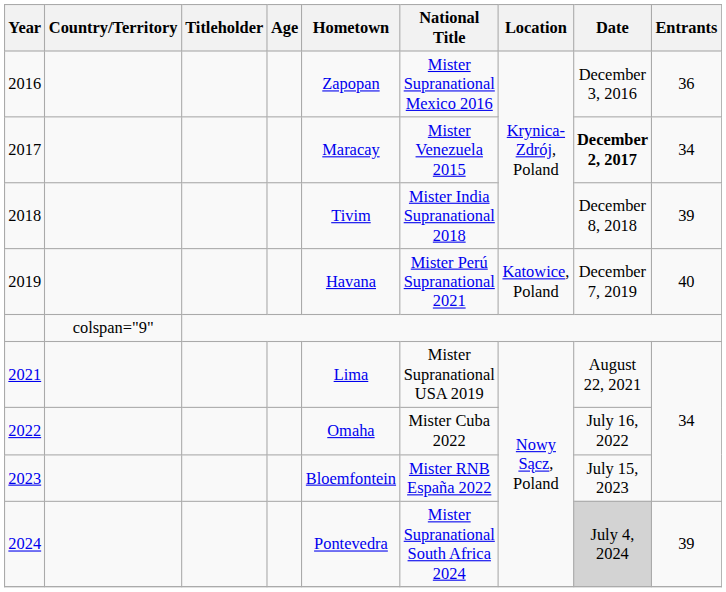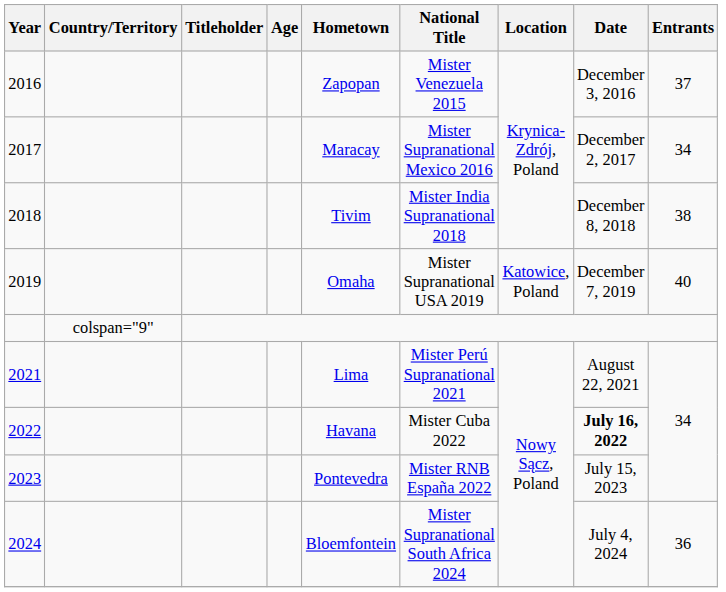(449, 84) Mister Supranational Mexico 2016 -> (449, 84) Mister Venezuela 2015
(686, 84) 36 -> (683, 84) 37
(449, 150) Mister Venezuela 2015 -> (449, 150) Mister Supranational Mexico 2016
(613, 150) bold -> (611, 150) normal
(686, 216) 39 -> (683, 216) 38
(351, 282) Havana -> (351, 282) Omaha
(449, 282) Mister Perú Supranational 2021 -> (449, 282) Mister Supranational USA 2019
(449, 375) Mister Supranational USA 2019 -> (449, 375) Mister Perú Supranational 2021
(351, 431) Omaha -> (351, 431) Havana
(612, 431) normal -> (611, 431) bold
(351, 477) Bloemfontein -> (351, 477) Pontevedra
(351, 543) Pontevedra -> (351, 543) Bloemfontein
(612, 543) lightgrey background -> (611, 543) no background
(686, 543) 39 -> (683, 543) 36
